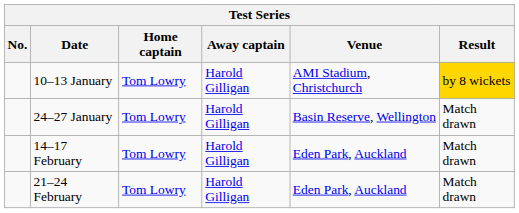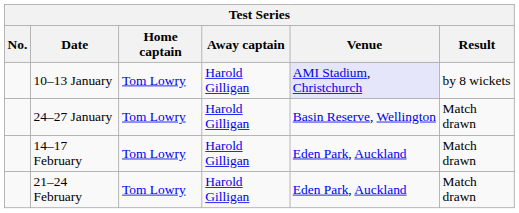(332, 80) no background -> (332, 80) lavender background
(476, 80) gold background -> (476, 80) no background
